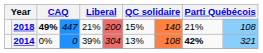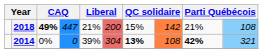(172, 27) 140 -> (172, 27) 142
(134, 42) normal -> (134, 42) bold
